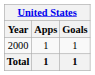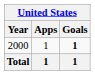(75, 45) normal -> (75, 45) bold
